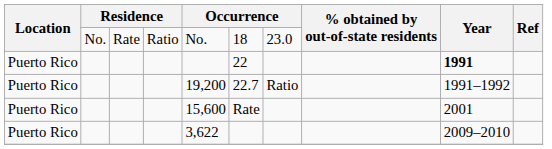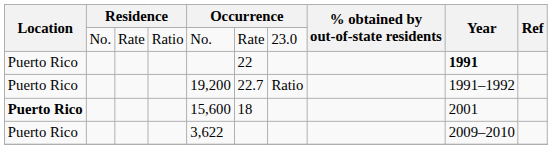(240, 39) 18 -> (251, 39) Rate
(43, 109) normal -> (45, 109) bold
(246, 109) Rate -> (245, 109) 18
